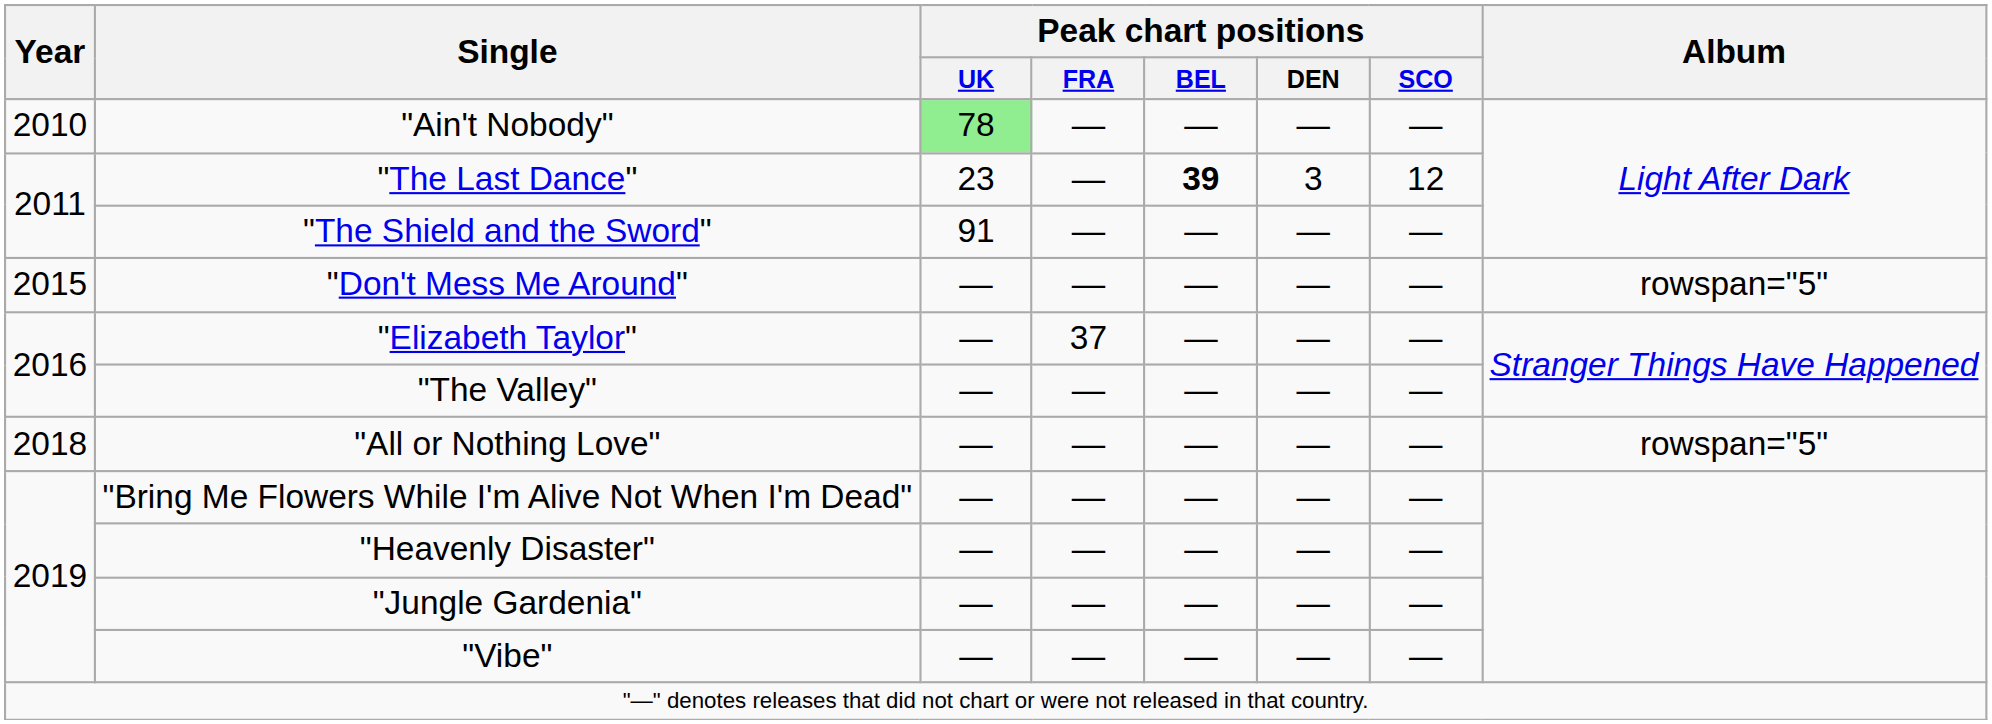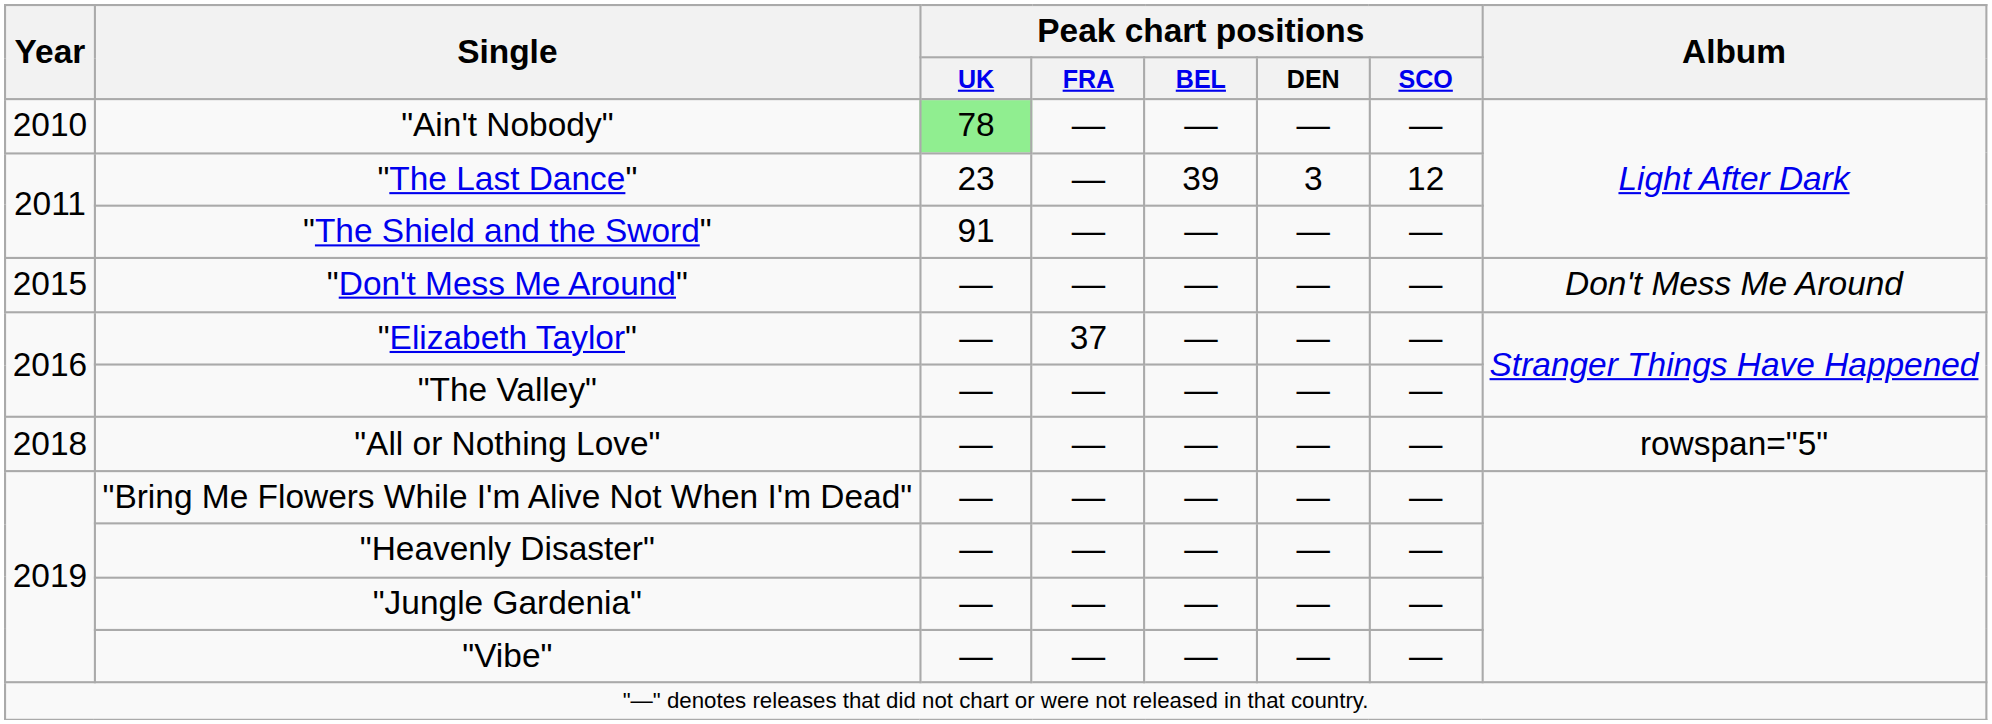(1201, 178) bold -> (1201, 178) normal
(1734, 284) rowspan="5" -> (1734, 284) Don't Mess Me Around
